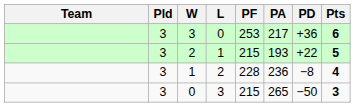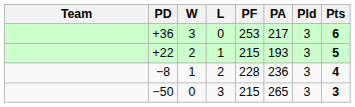columns swapped: (163, 14) <-> (307, 14)
